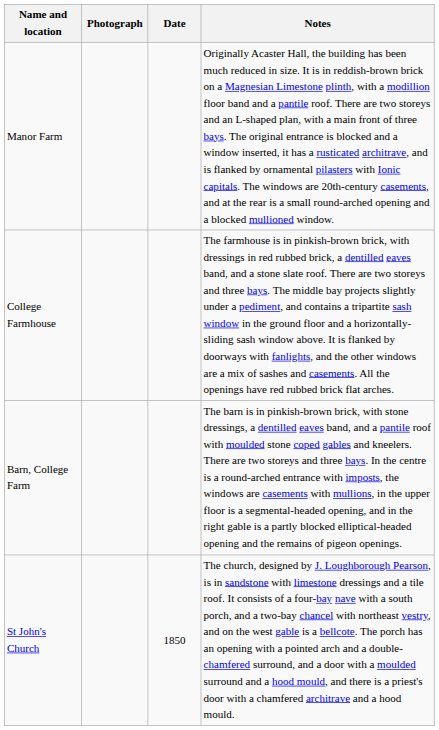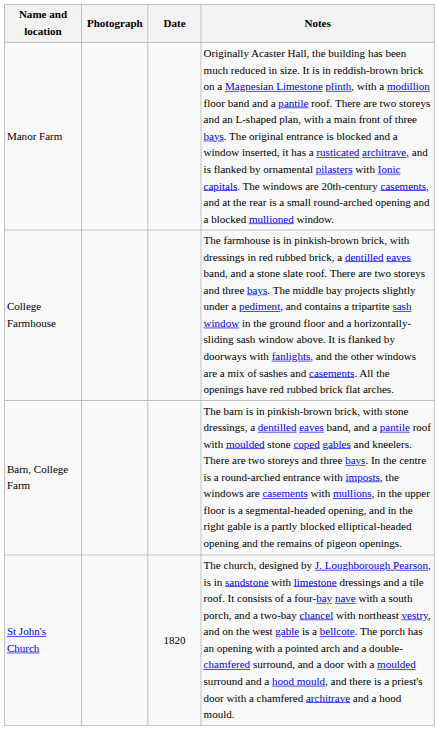(175, 640) 1850 -> (175, 640) 1820
